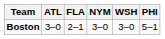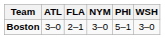columns swapped: (150, 12) <-> (126, 12)
